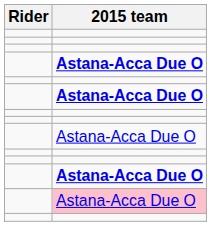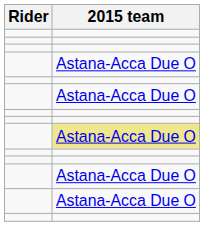(129, 64) bold -> (126, 64) normal
(129, 96) bold -> (126, 96) normal
(126, 136) no background -> (126, 136) khaki background
(129, 175) bold -> (126, 175) normal
(126, 201) pink background -> (126, 201) no background
